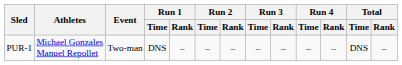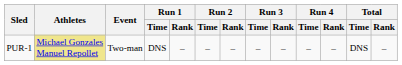(70, 48) no background -> (70, 48) khaki background
